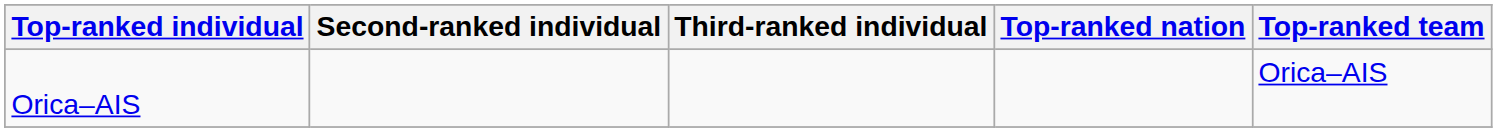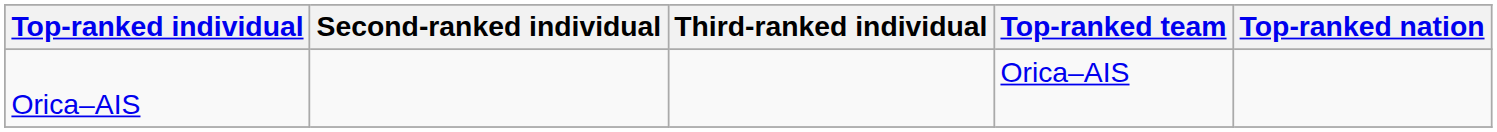columns swapped: (1371, 26) <-> (1123, 26)
